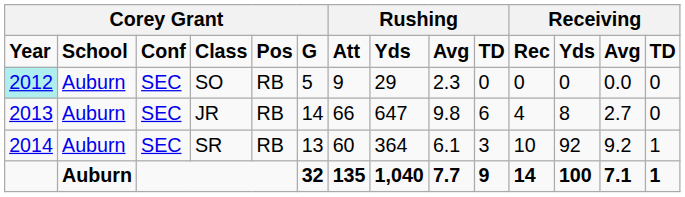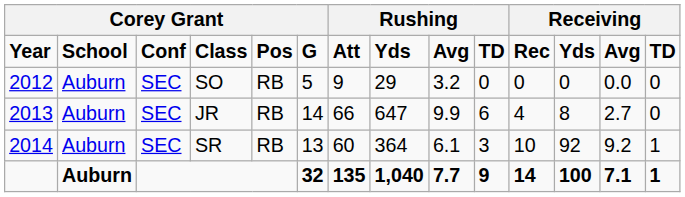(31, 82) paleturquoise background -> (31, 82) no background
(447, 82) 2.3 -> (447, 82) 3.2
(447, 113) 9.8 -> (447, 113) 9.9
